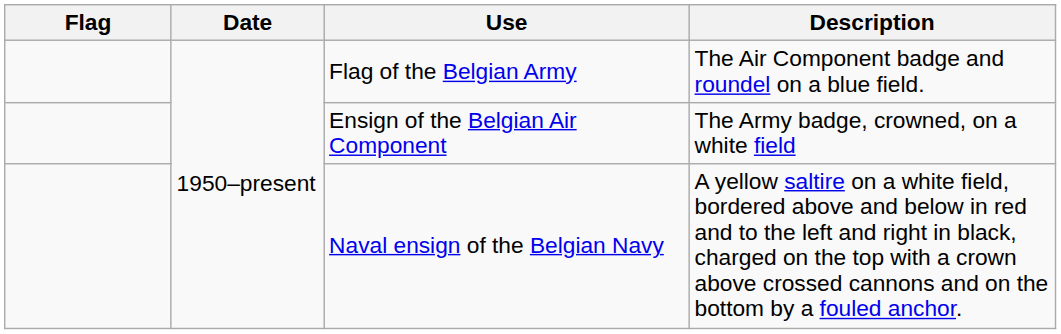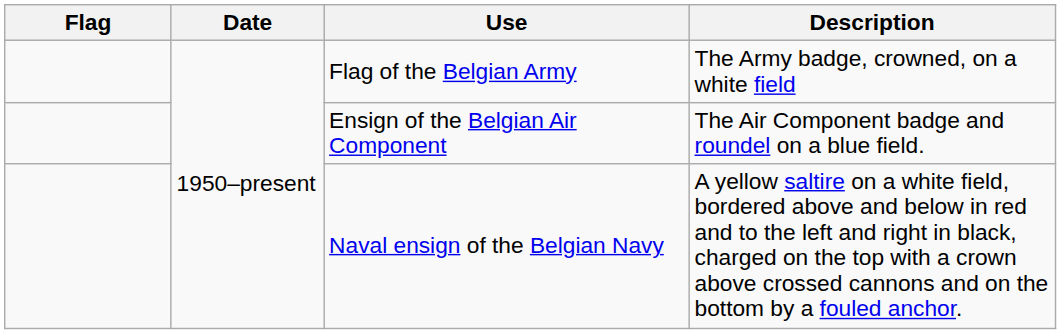(849, 71) The Air Component badge and roundel on a blue field. -> (856, 71) The Army badge, crowned, on a white field
(856, 132) The Army badge, crowned, on a white field -> (849, 132) The Air Component badge and roundel on a blue field.
